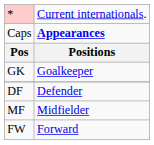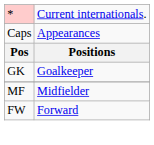(71, 33) bold -> (69, 33) normal
- row: (15, 91)
